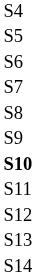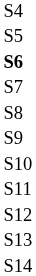(13, 61) normal -> (13, 61) bold
(18, 163) bold -> (18, 163) normal
